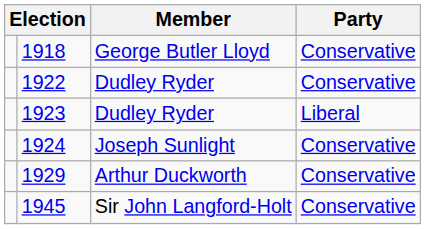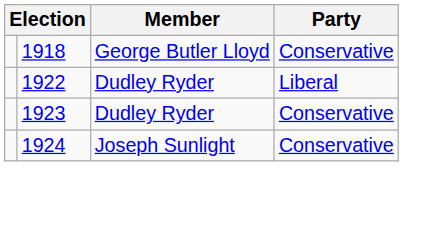(358, 82) Conservative -> (308, 82) Liberal
(330, 113) Liberal -> (336, 113) Conservative
- row: (44, 176)
- row: (44, 207)
